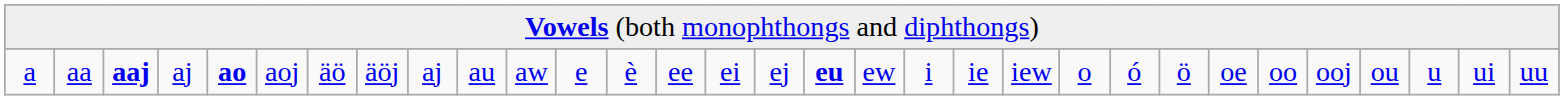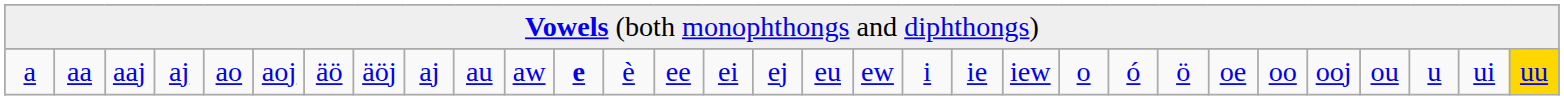(131, 71) bold -> (129, 71) normal
(232, 71) bold -> (229, 71) normal
(581, 71) normal -> (579, 71) bold
(829, 71) bold -> (828, 71) normal
(1534, 71) no background -> (1534, 71) gold background
